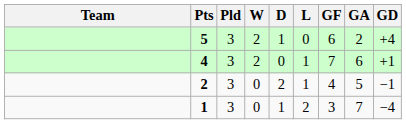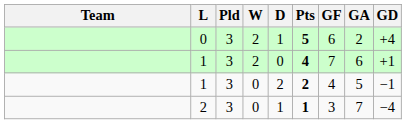columns swapped: (204, 15) <-> (306, 15)
